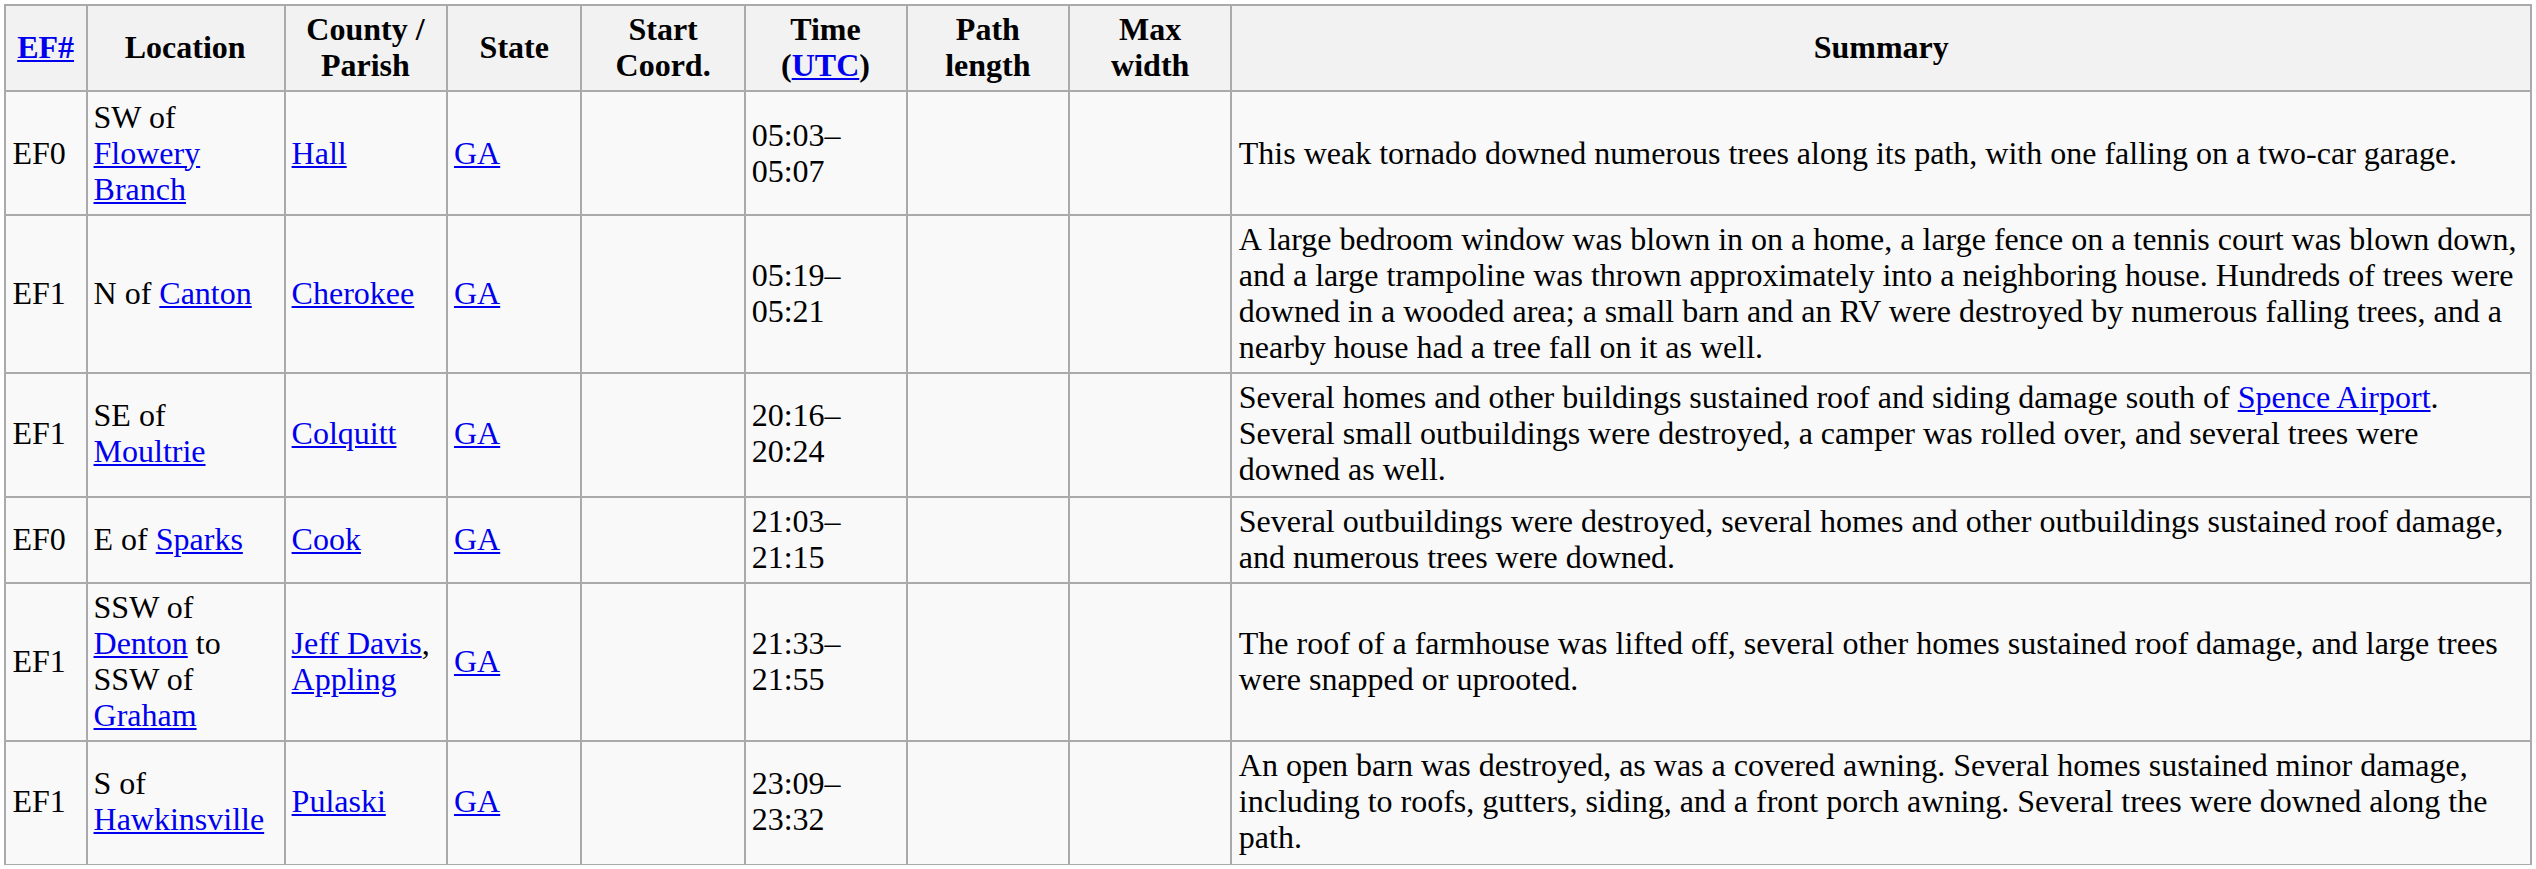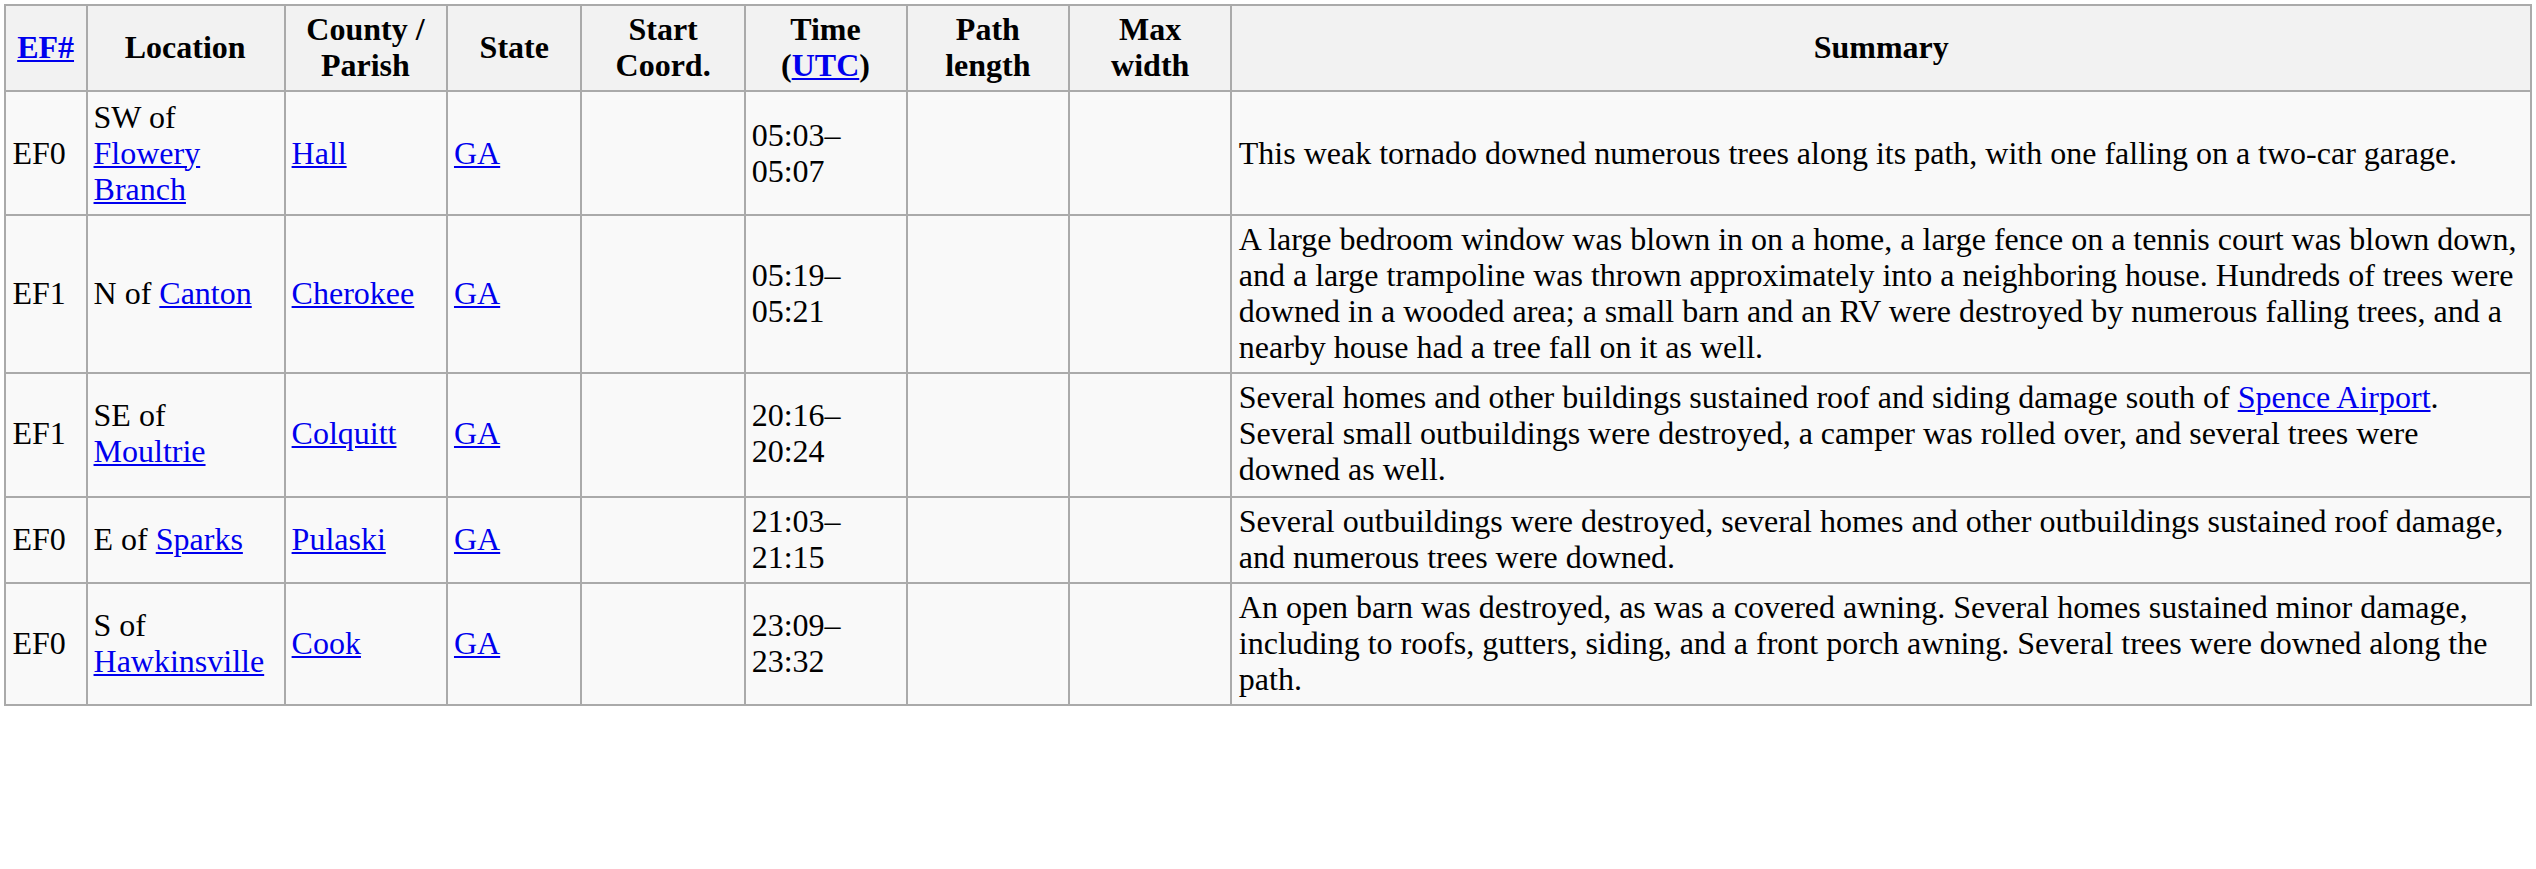(326, 538) Cook -> (339, 538) Pulaski
- row: (157, 661)
(39, 802) EF1 -> (39, 643) EF0
(339, 802) Pulaski -> (326, 643) Cook
